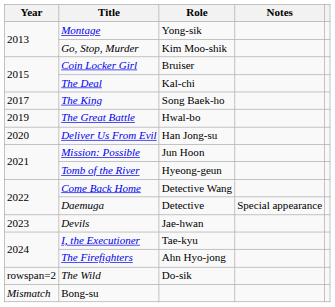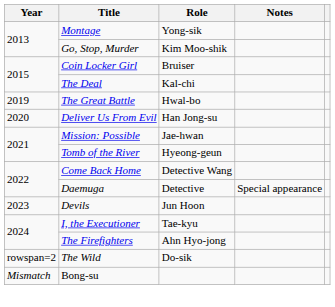- row: (82, 100)
(183, 153) Jun Hoon -> (183, 135) Jae-hwan
(183, 223) Jae-hwan -> (183, 205) Jun Hoon
